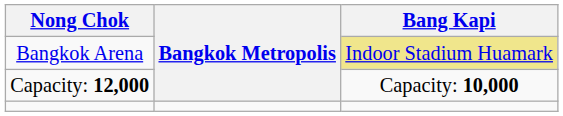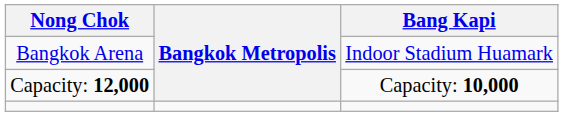(449, 52) khaki background -> (449, 52) no background
